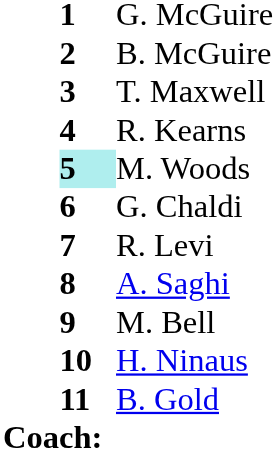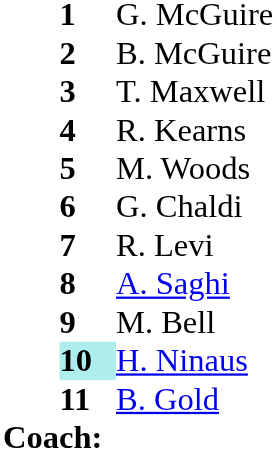(68, 168) paleturquoise background -> (68, 168) no background
(76, 360) no background -> (76, 360) paleturquoise background
